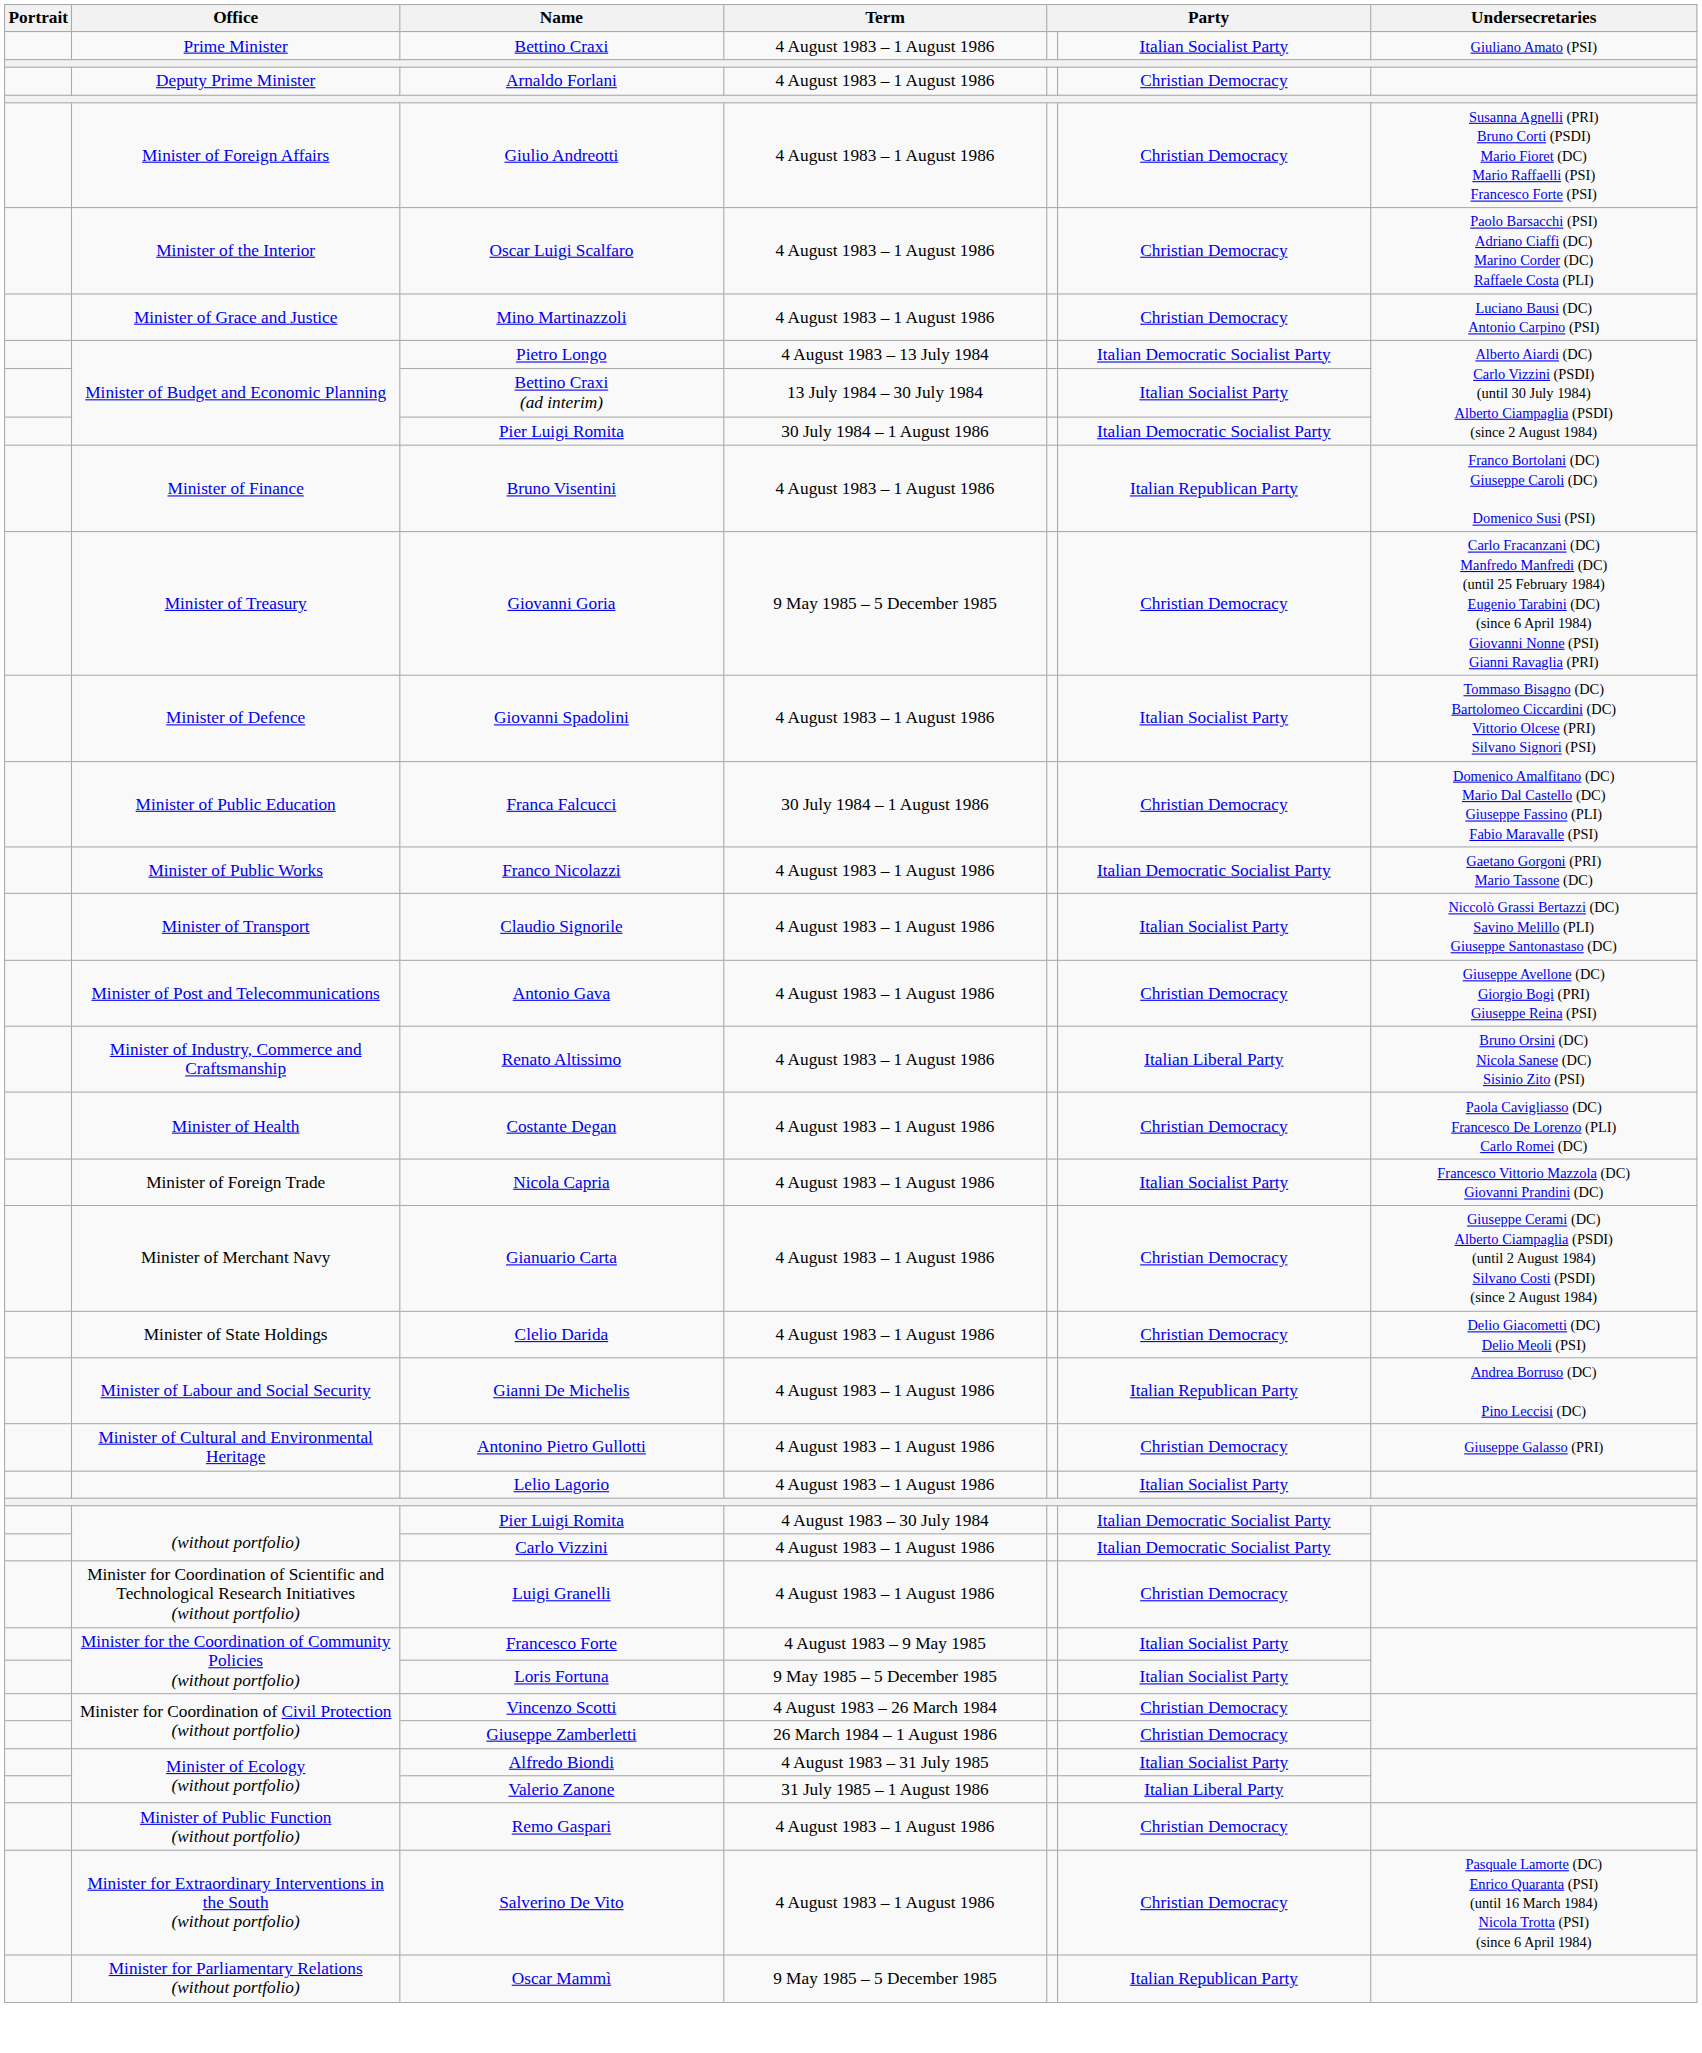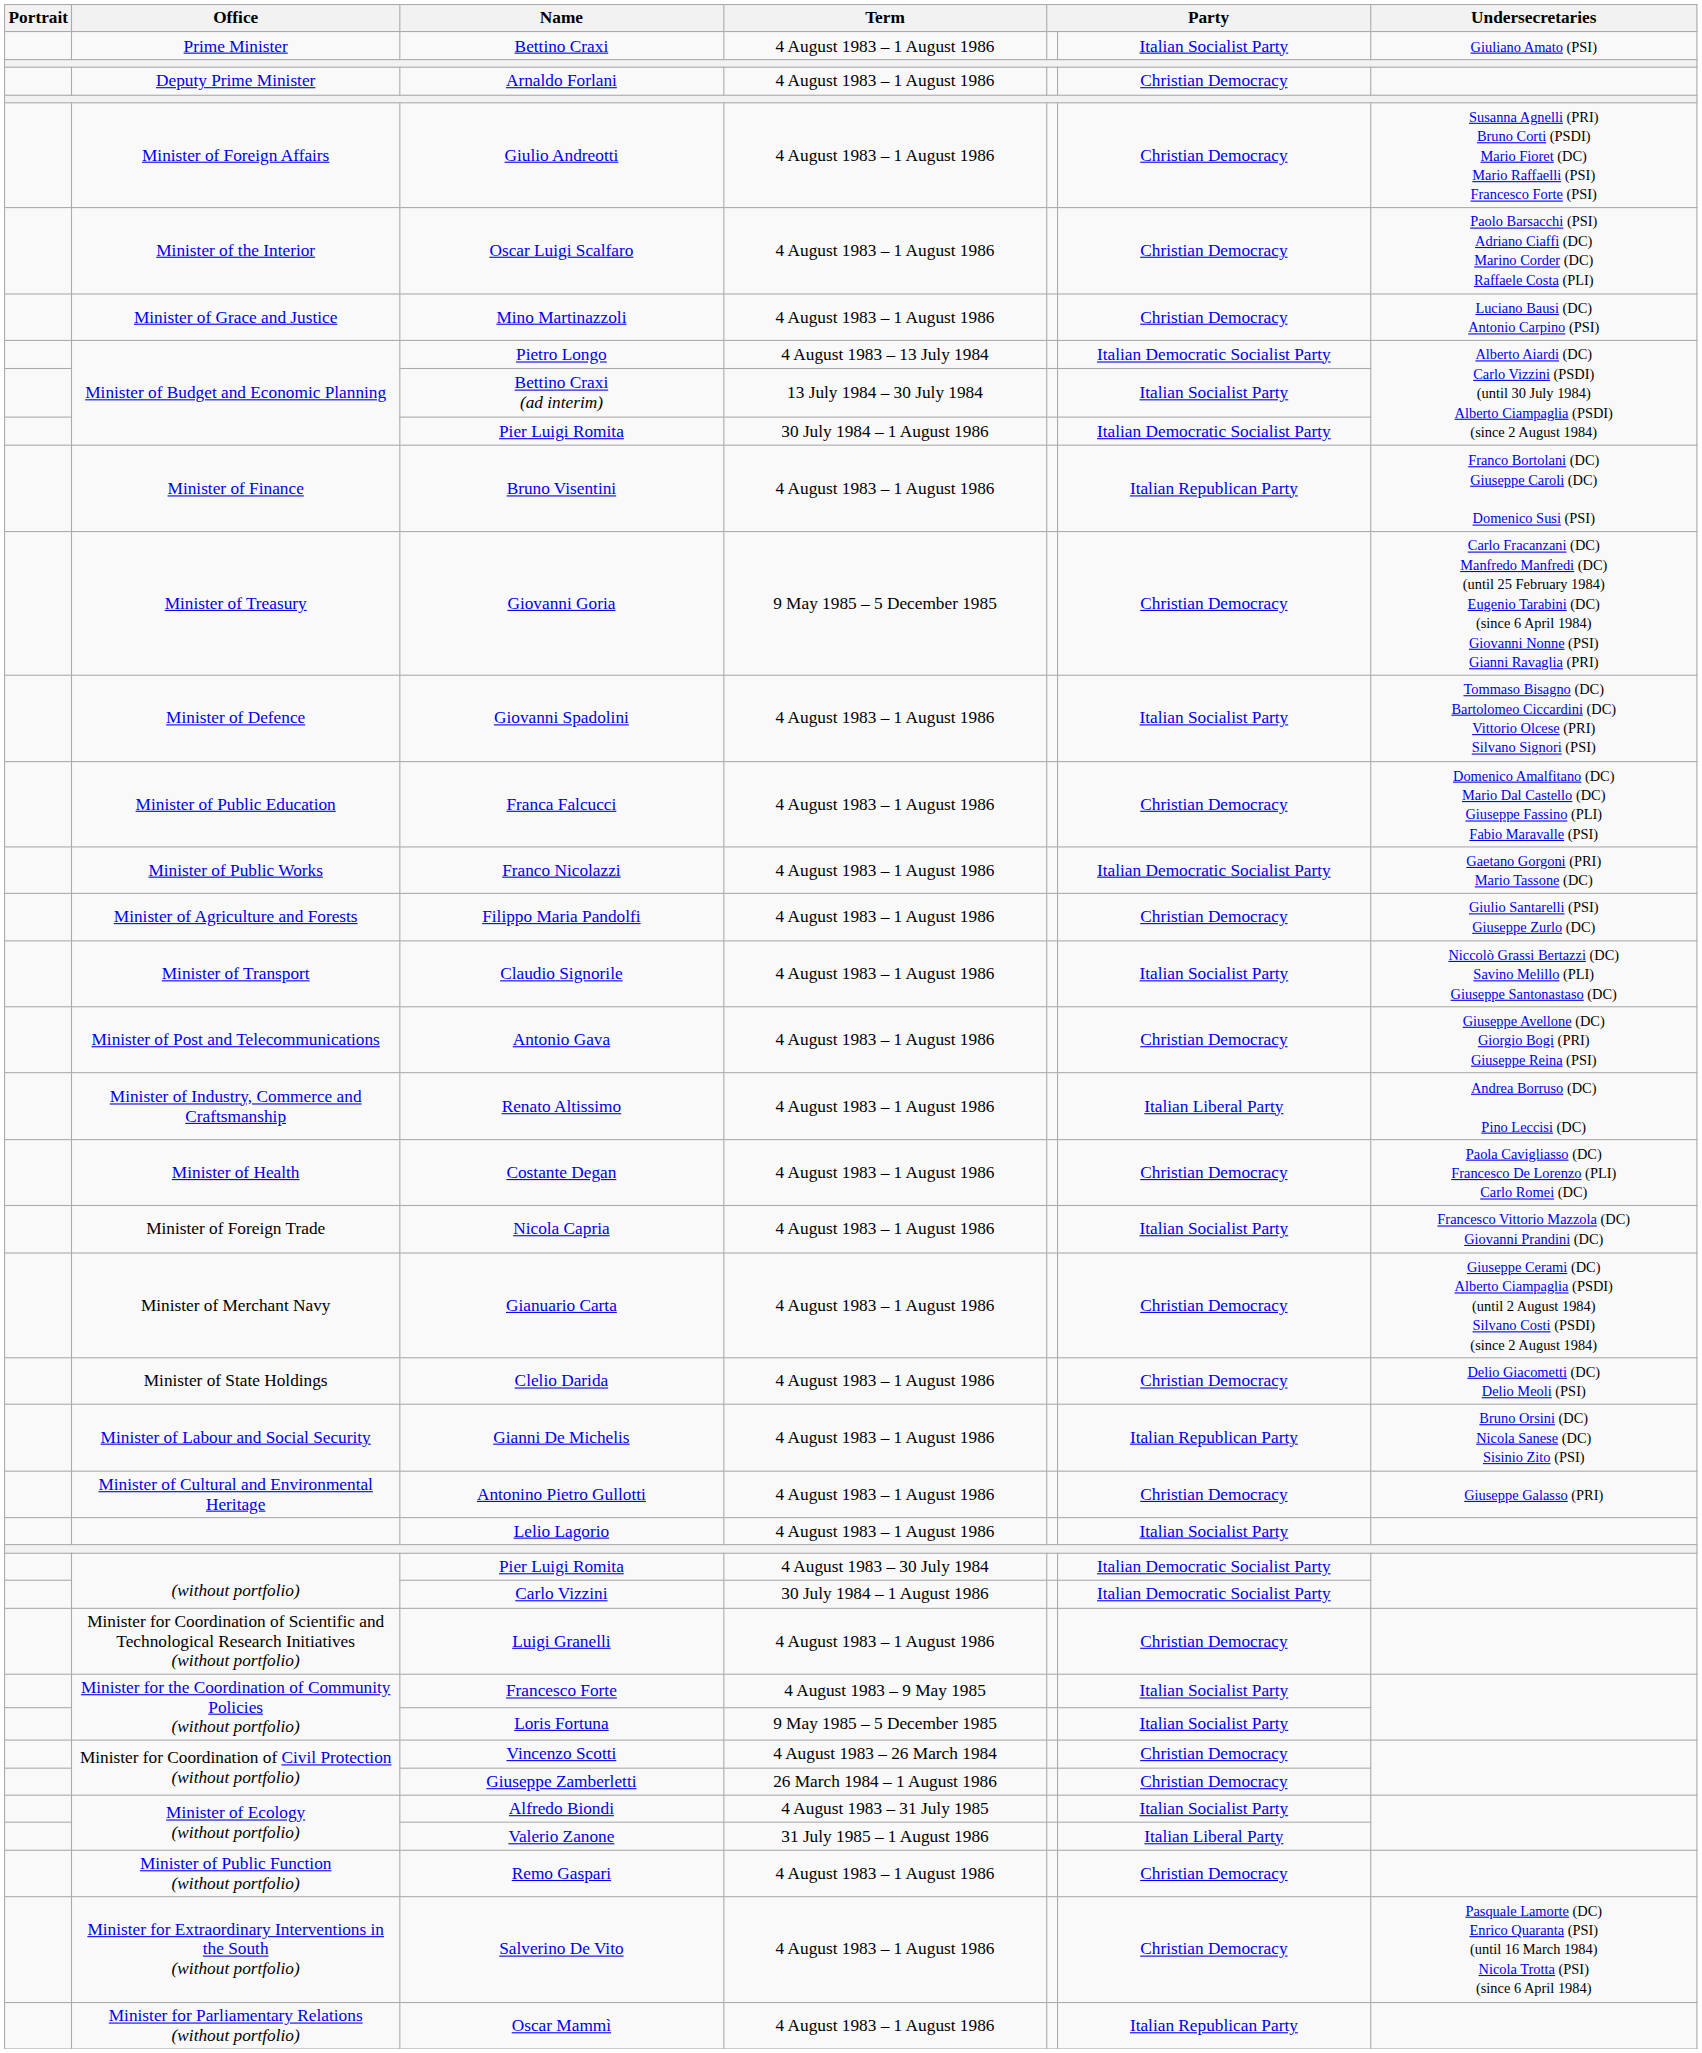(885, 803) 30 July 1984 – 1 August 1986 -> (885, 803) 4 August 1983 – 1 August 1986
+ row: (236, 917)
(1534, 1060) Bruno Orsini (DC) Nicola Sanese (DC) Sisinio Zito (PSI) -> (1534, 1107) Andrea Borruso (DC) Pino Leccisi (DC)
(1534, 1391) Andrea Borruso (DC) Pino Leccisi (DC) -> (1534, 1438) Bruno Orsini (DC) Nicola Sanese (DC) Sisinio Zito (PSI)
(885, 1547) 4 August 1983 – 1 August 1986 -> (885, 1594) 30 July 1984 – 1 August 1986
(885, 1978) 9 May 1985 – 5 December 1985 -> (885, 2025) 4 August 1983 – 1 August 1986
